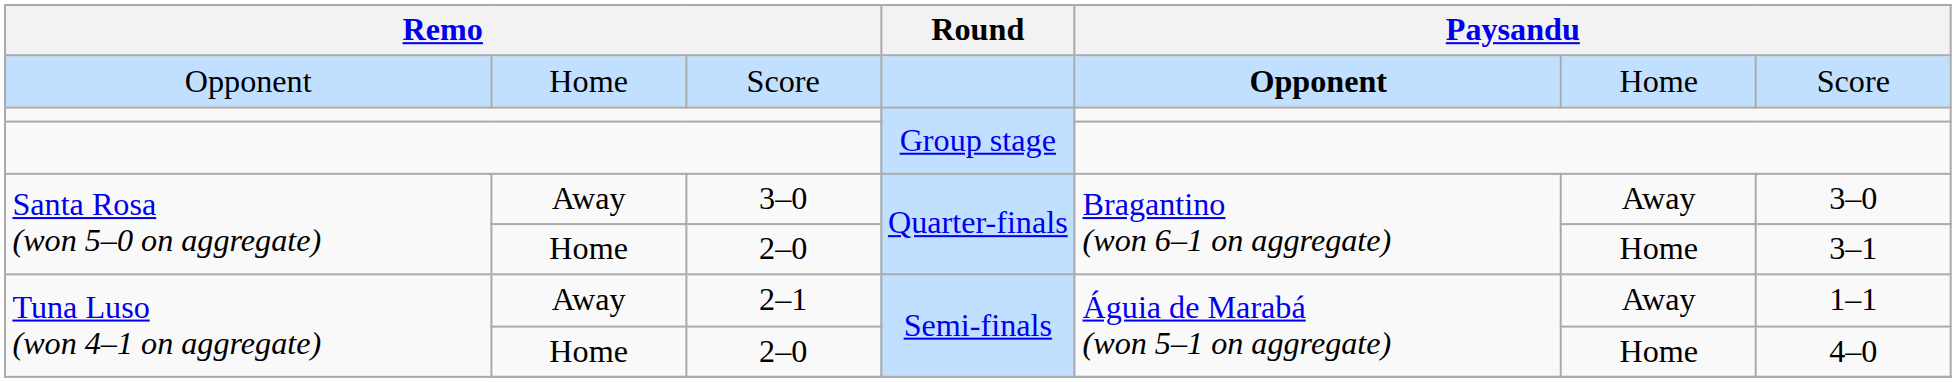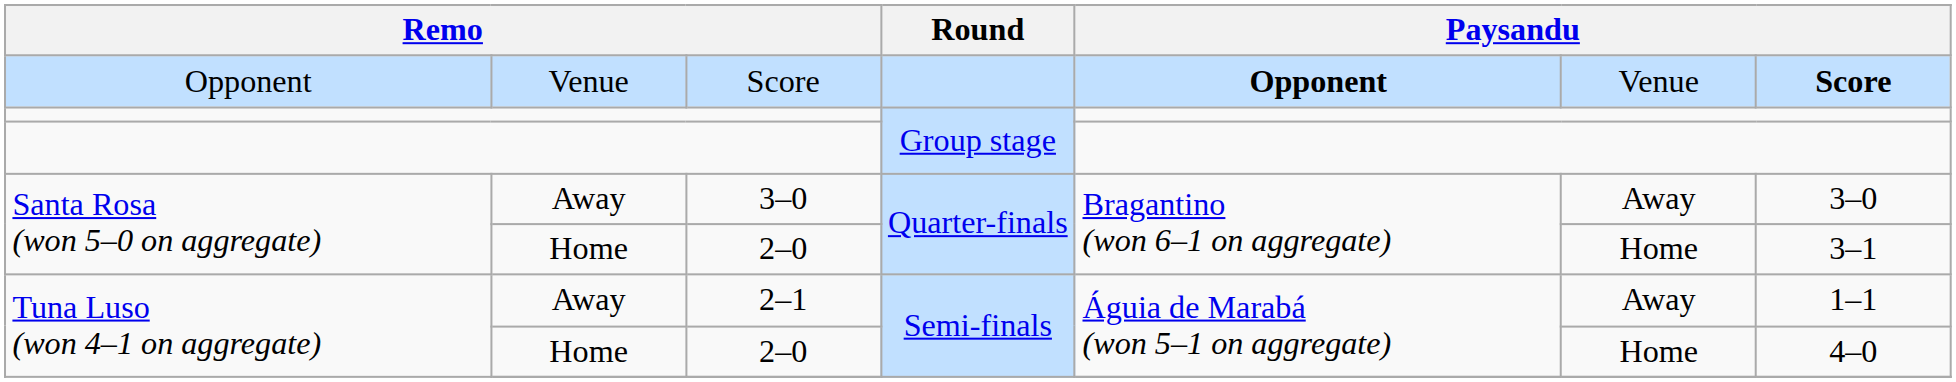(589, 81) Home -> (589, 81) Venue
(1659, 81) Home -> (1659, 81) Venue
(1853, 81) normal -> (1853, 81) bold
